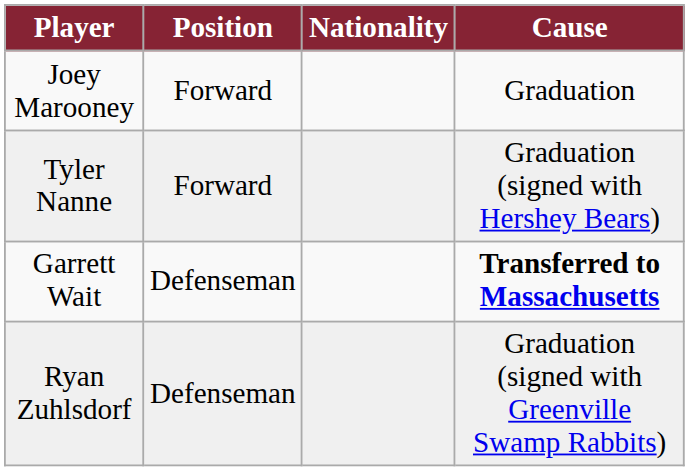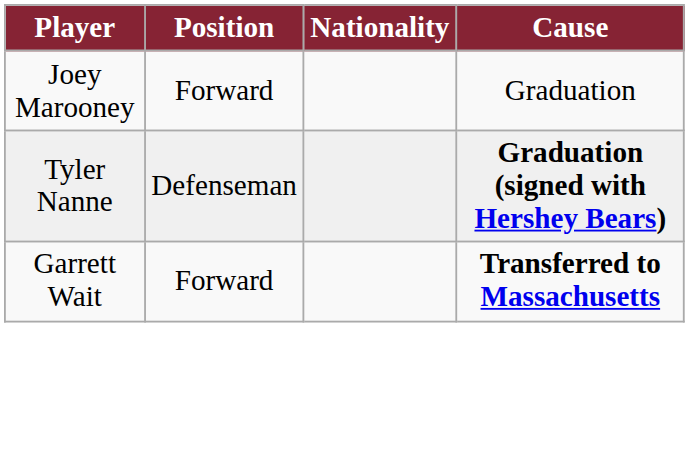(223, 185) Forward -> (224, 185) Defenseman
(570, 185) normal -> (570, 185) bold
(223, 280) Defenseman -> (224, 280) Forward
- row: (74, 392)
